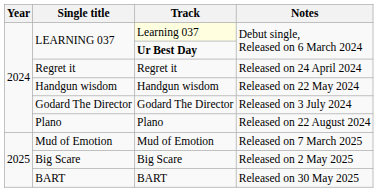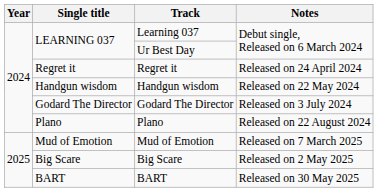(168, 31) lightyellow background -> (168, 31) no background
(167, 50) bold -> (166, 50) normal
